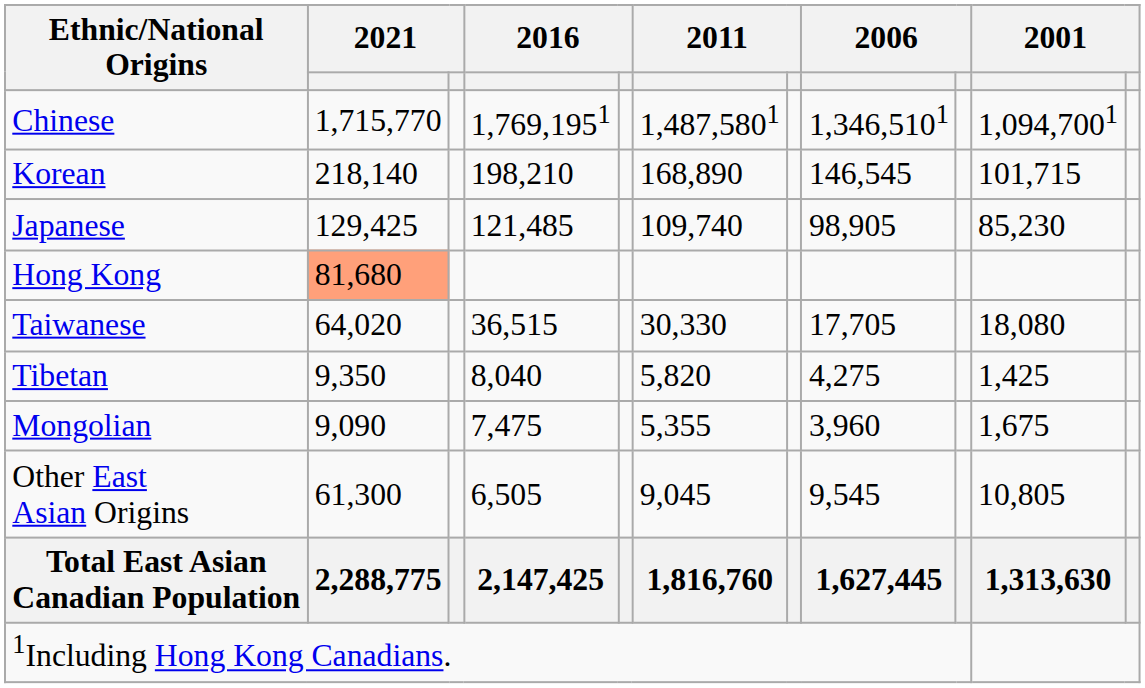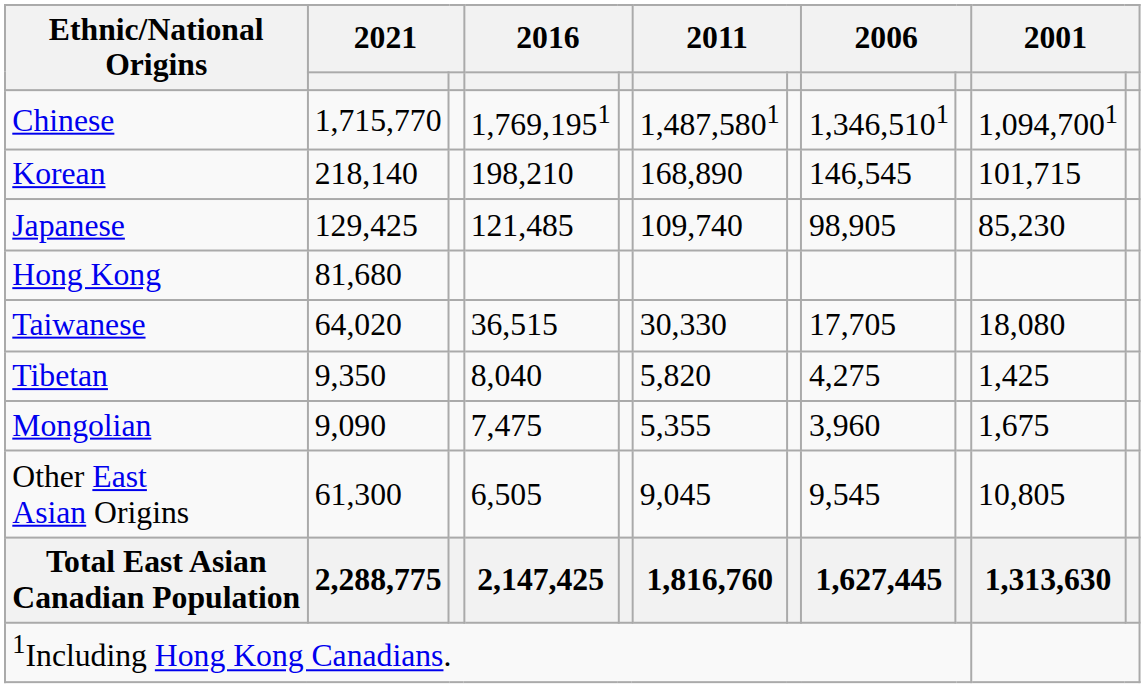(358, 274) lightsalmon background -> (358, 274) no background
